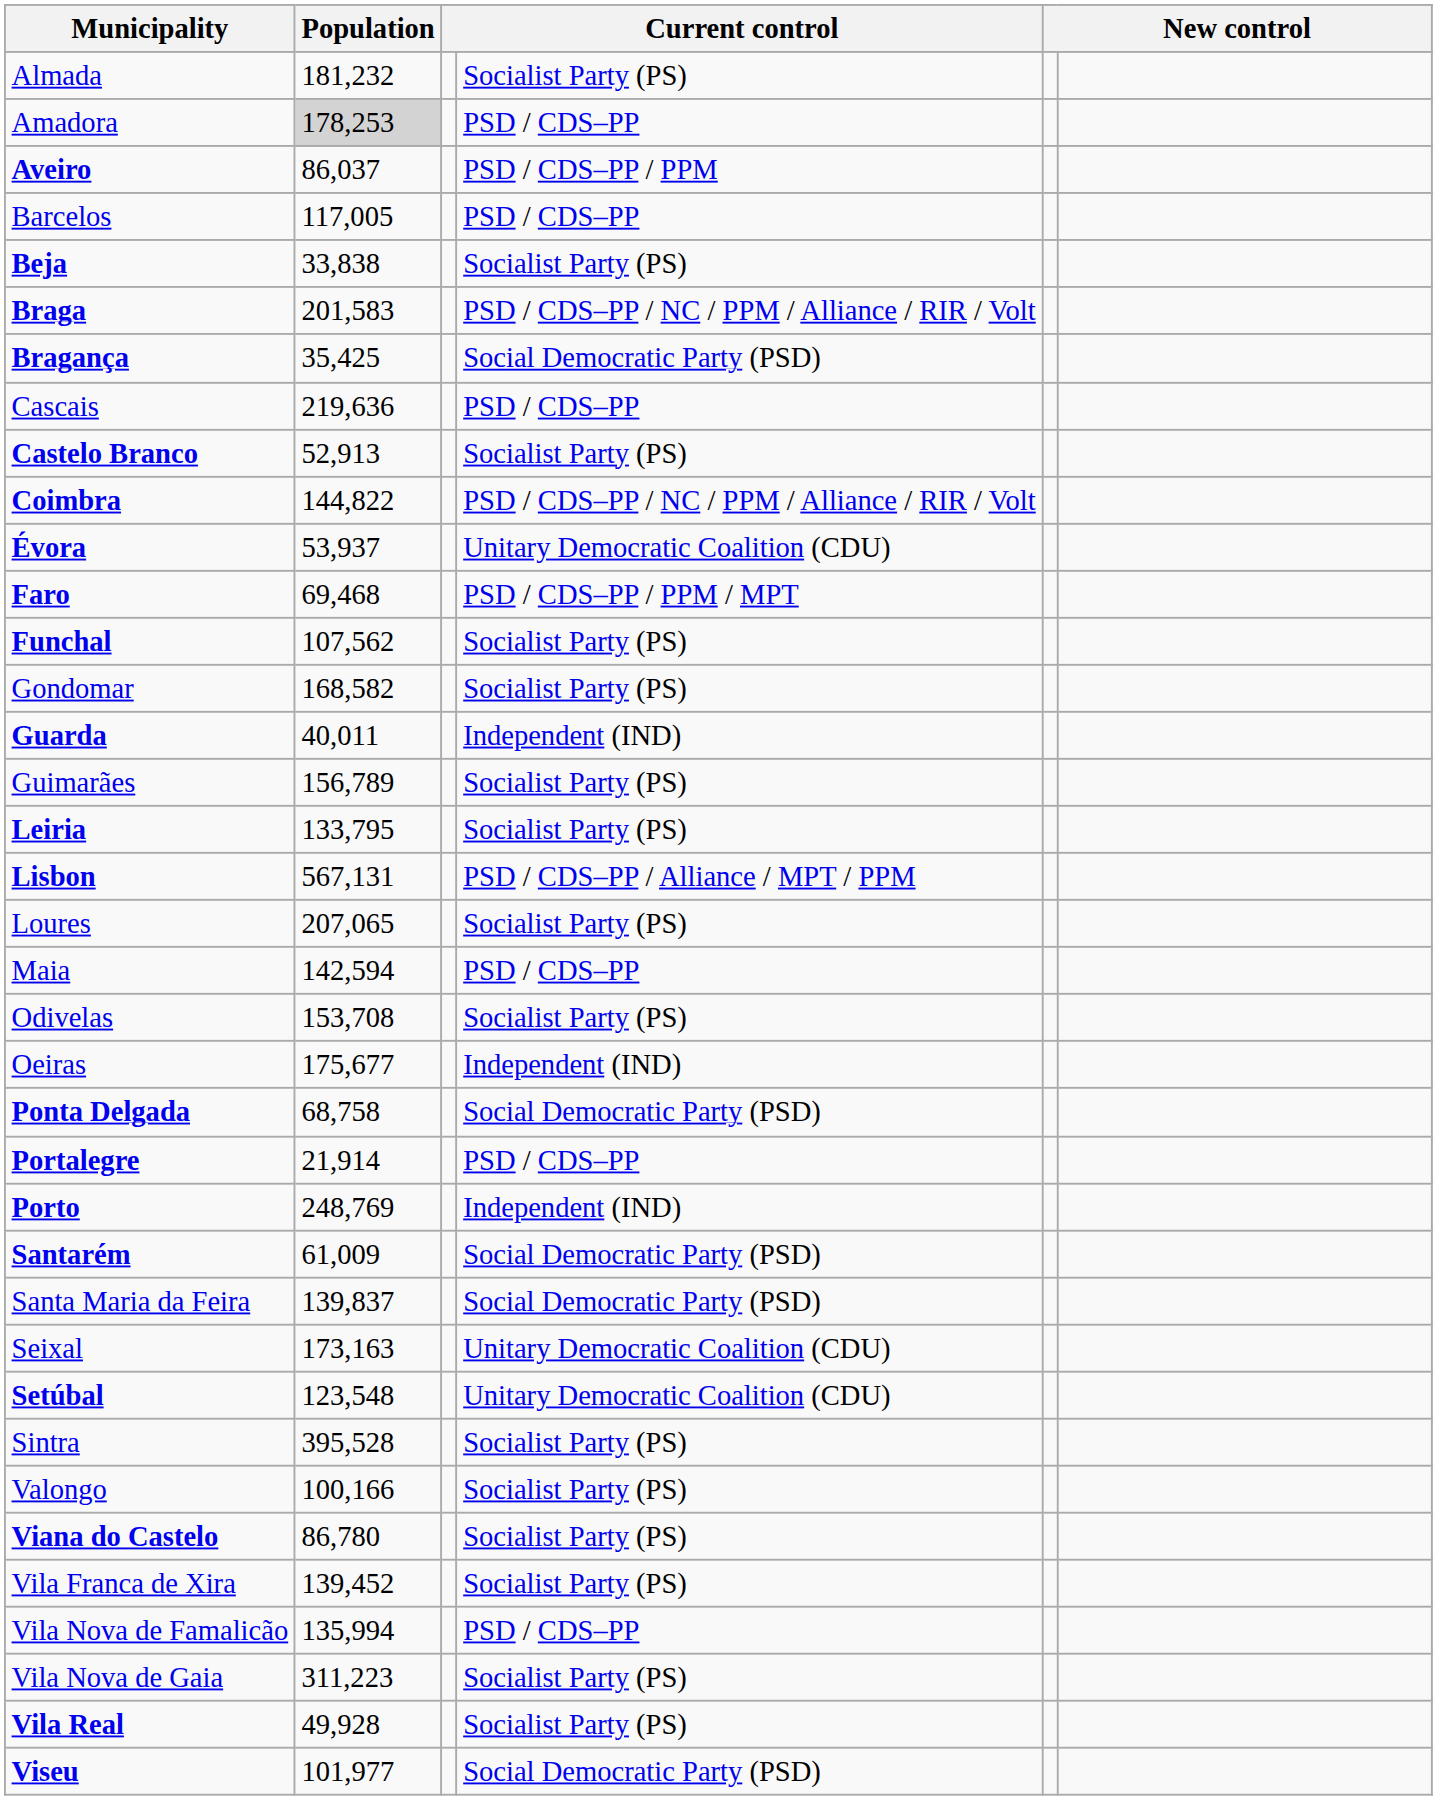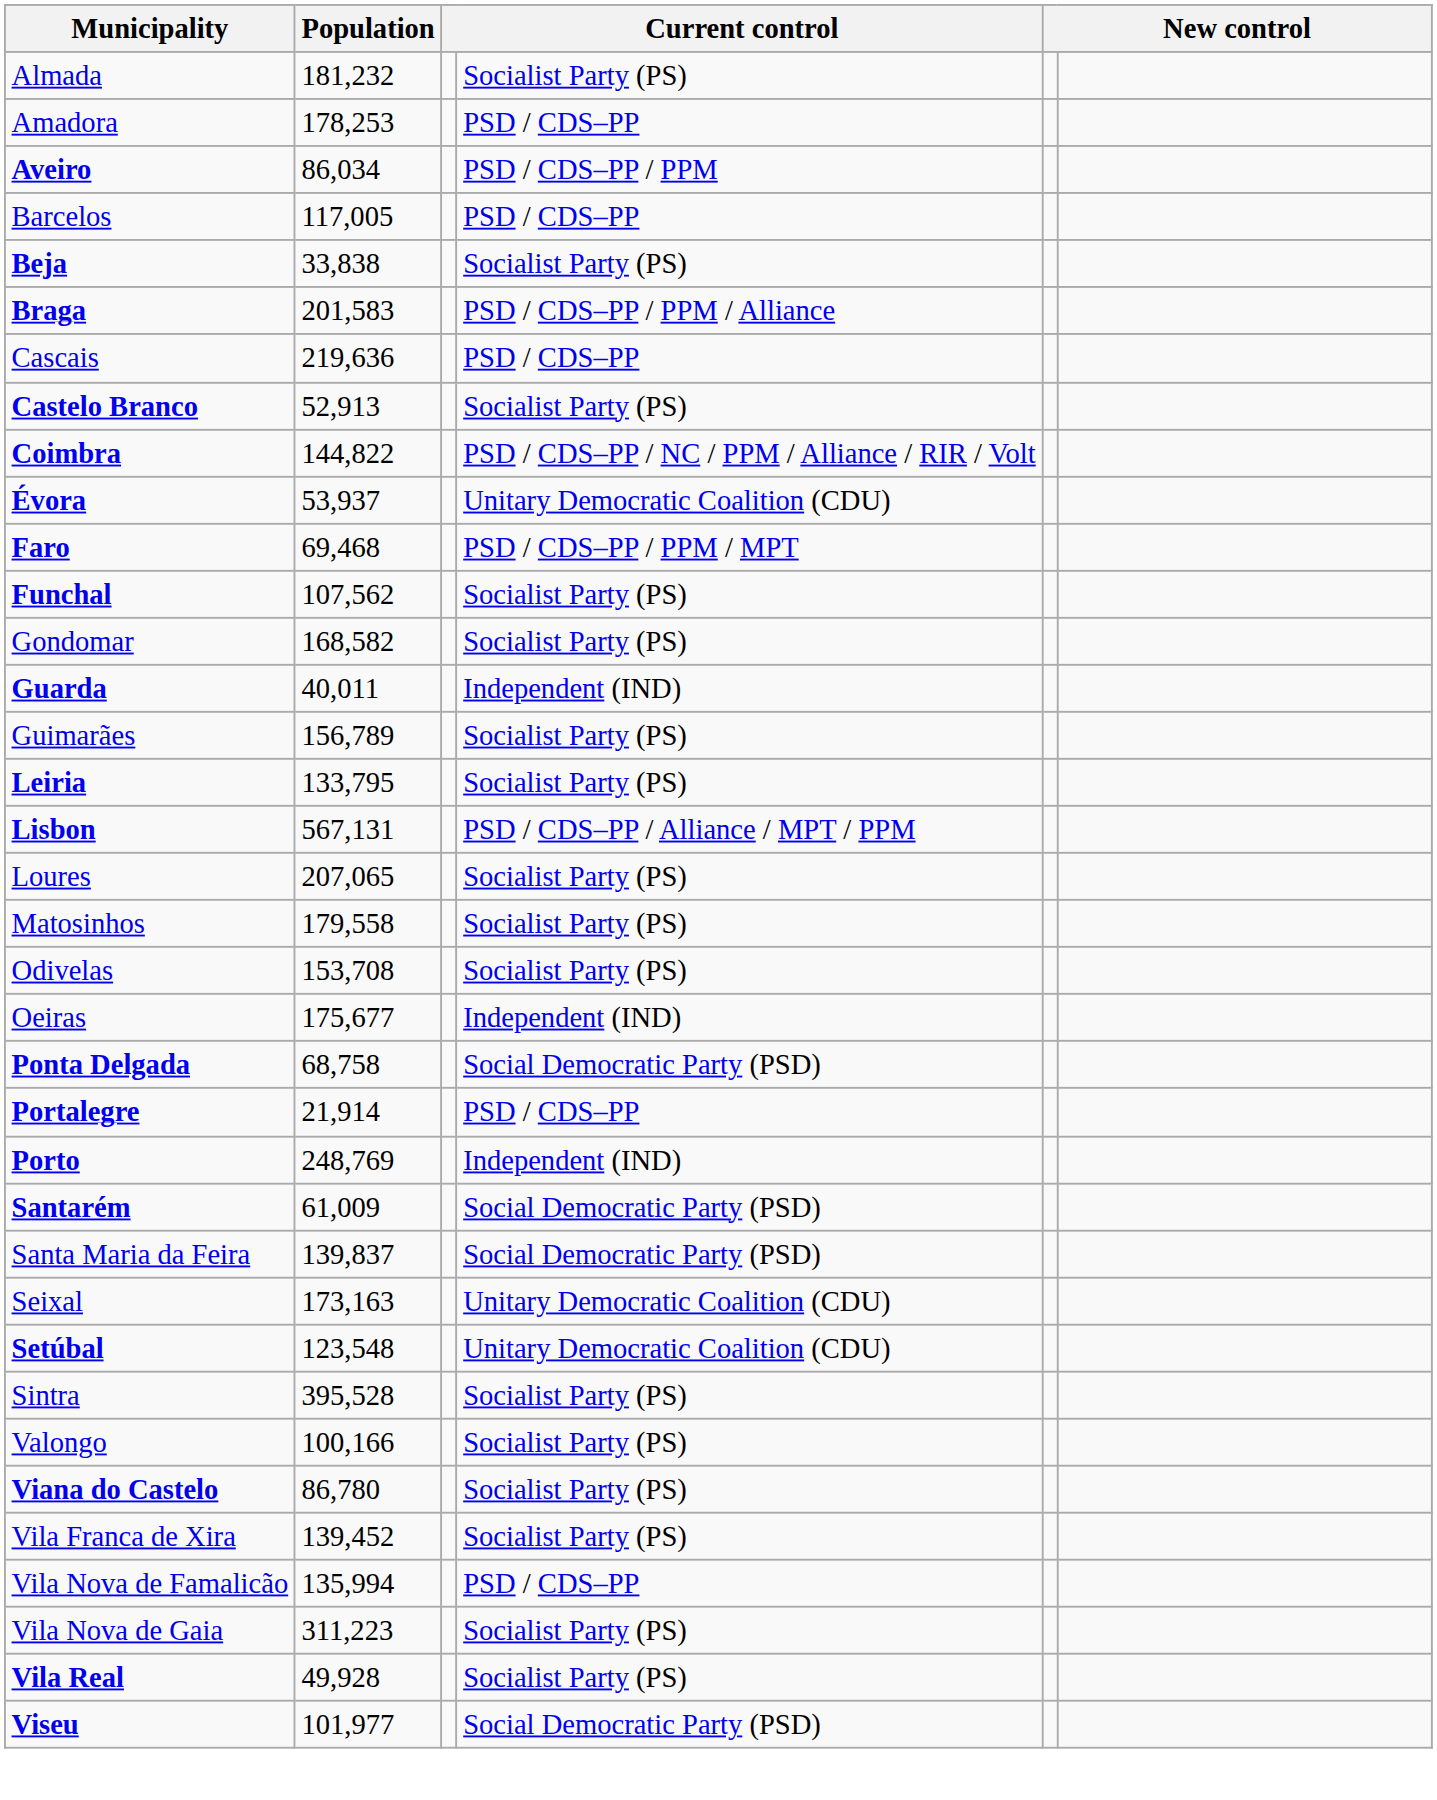(348, 122) lightgrey background -> (348, 122) no background
(341, 169) 86,037 -> (341, 169) 86,034
(749, 310) PSD / CDS–PP / NC / PPM / Alliance / RIR / Volt -> (649, 310) PSD / CDS–PP / PPM / Alliance
- row: (70, 358)
- row: (41, 970)
+ row: (78, 923)
